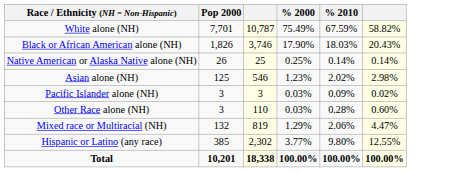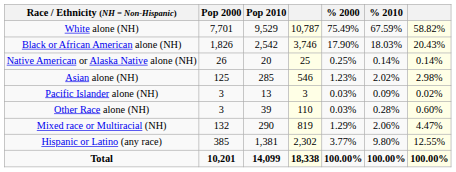+ column: (266, 12)
